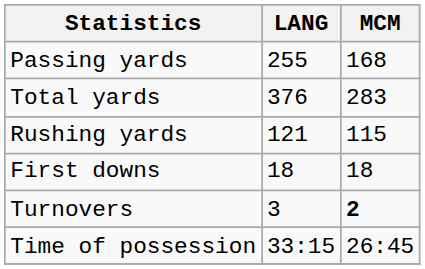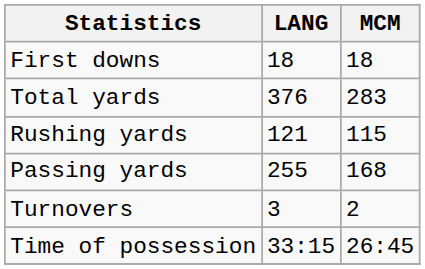rows swapped: (85, 172) <-> (99, 60)
(353, 209) bold -> (353, 209) normal
